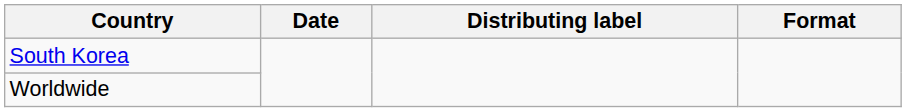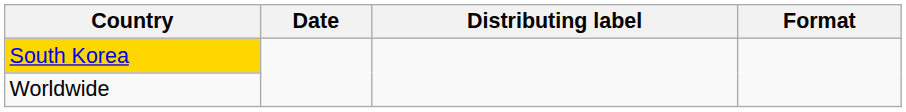(69, 55) no background -> (69, 55) gold background
